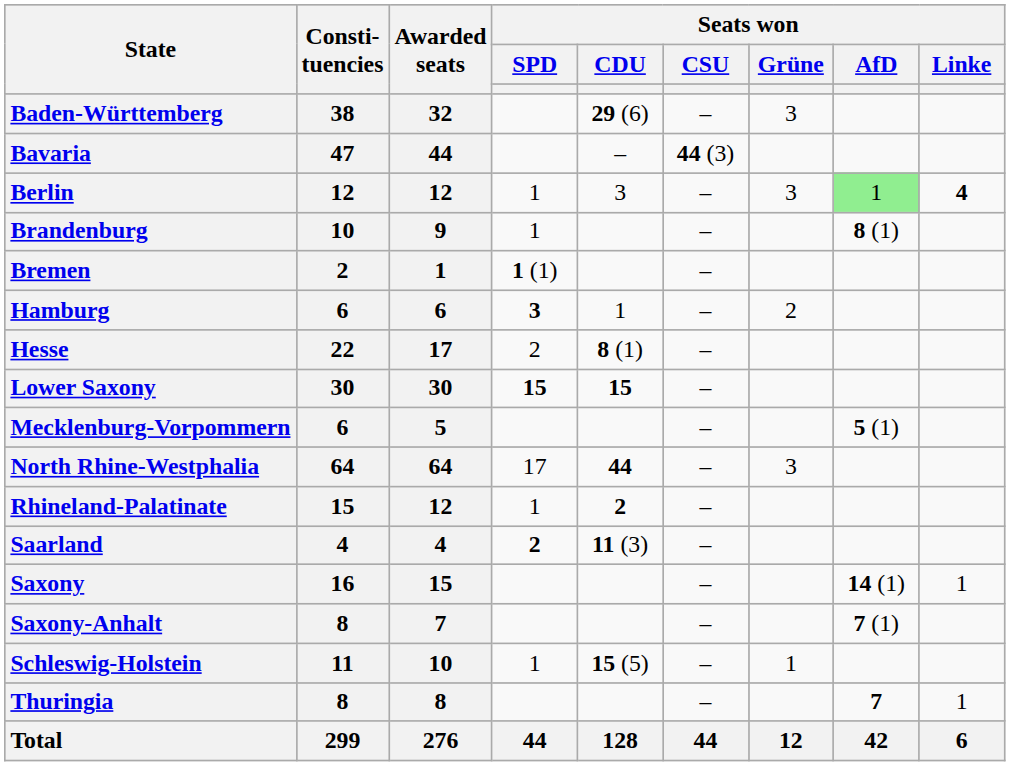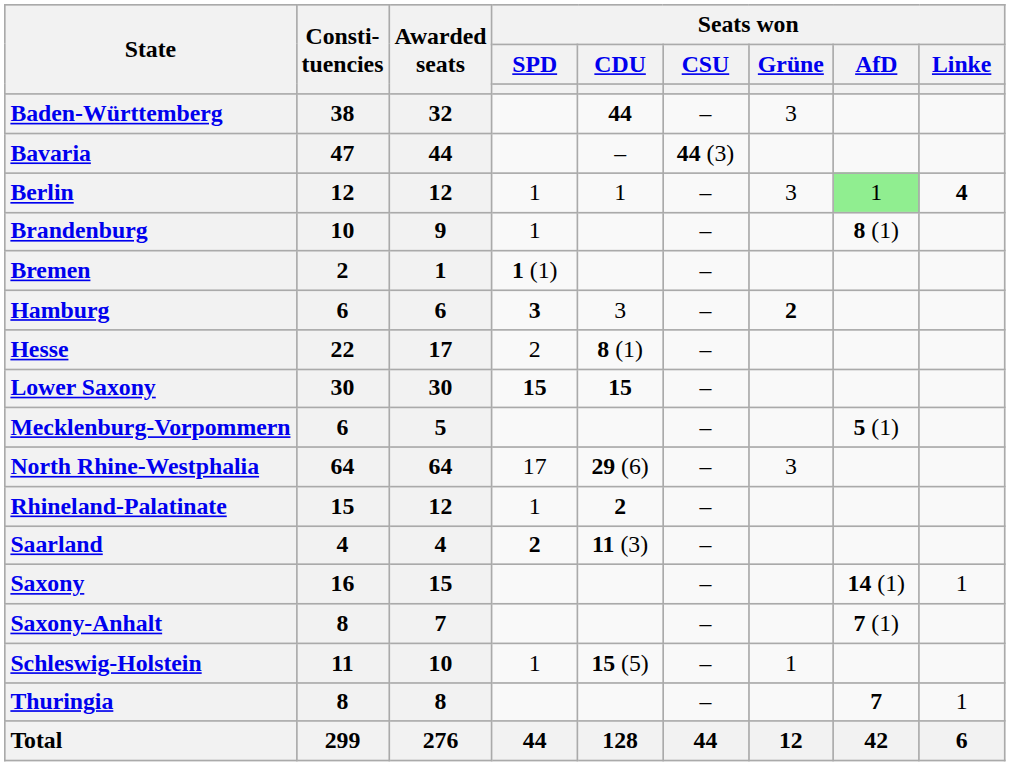(620, 113) 29 (6) -> (620, 113) 44
(620, 192) 3 -> (620, 192) 1
(620, 309) 1 -> (620, 309) 3
(791, 309) normal -> (791, 309) bold
(620, 466) 44 -> (620, 466) 29 (6)
